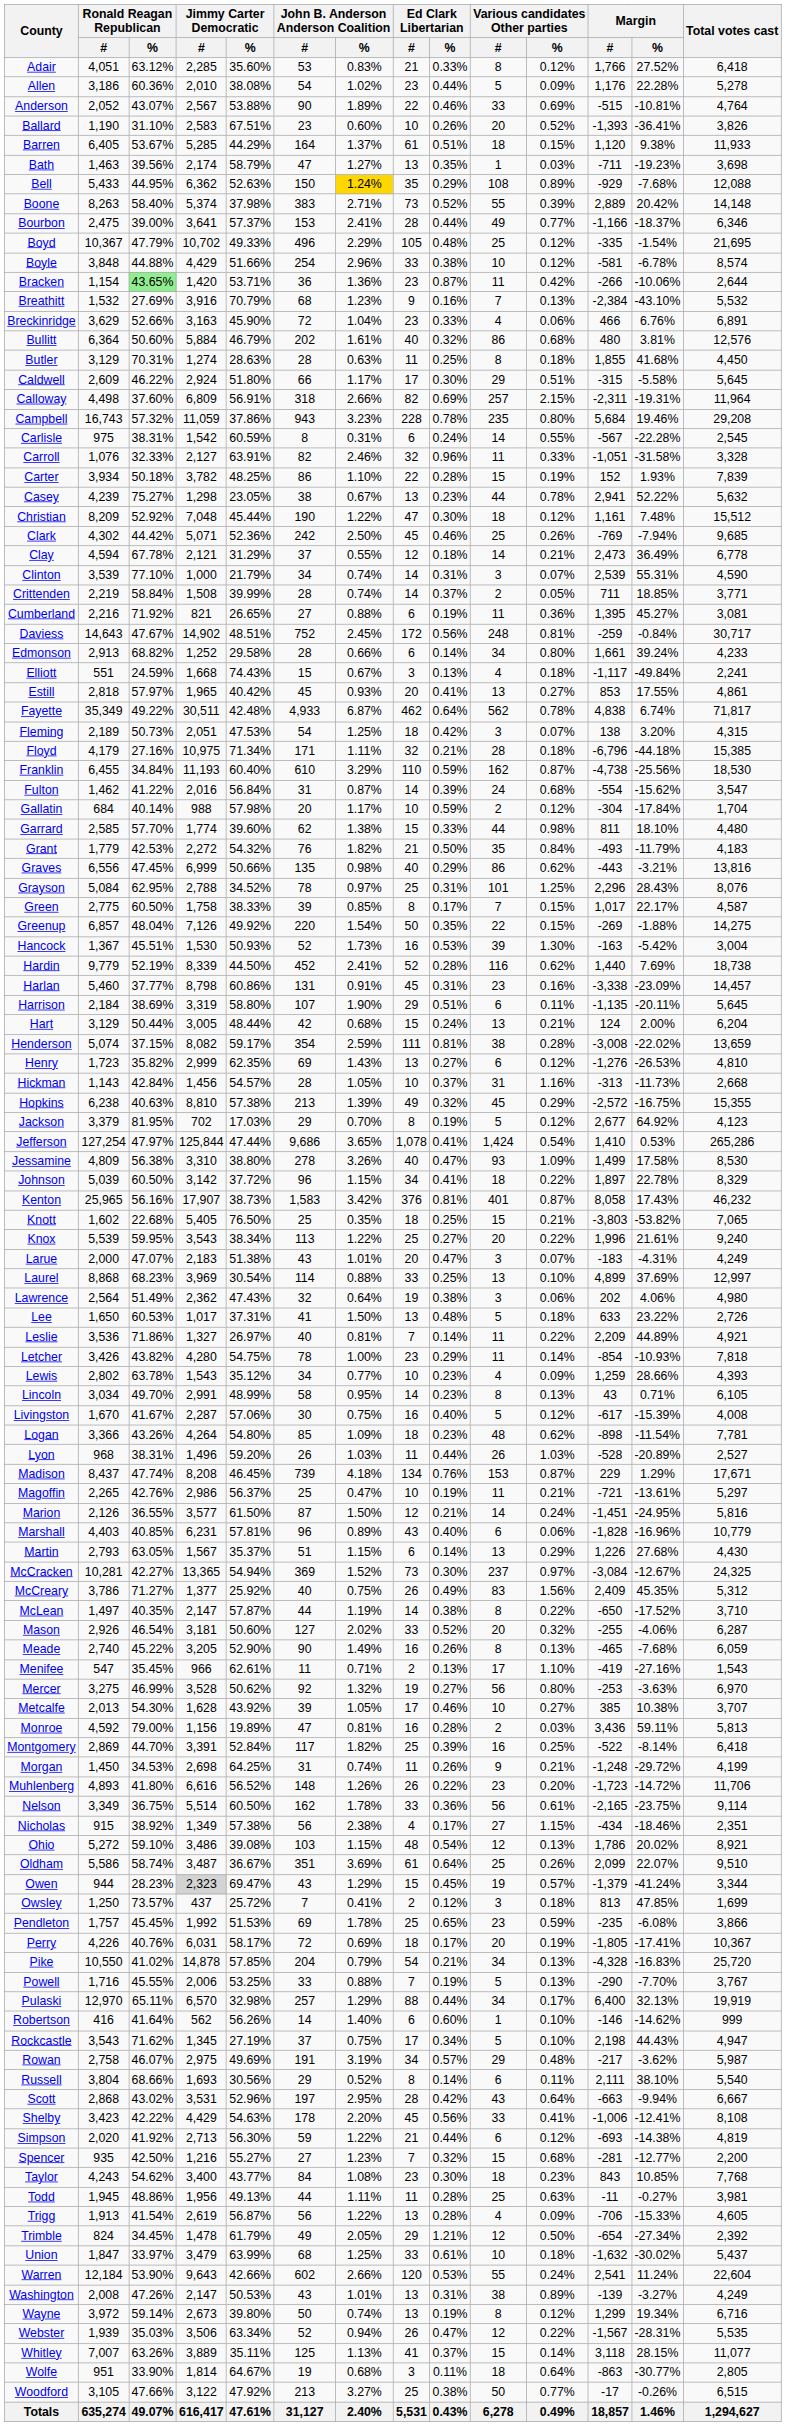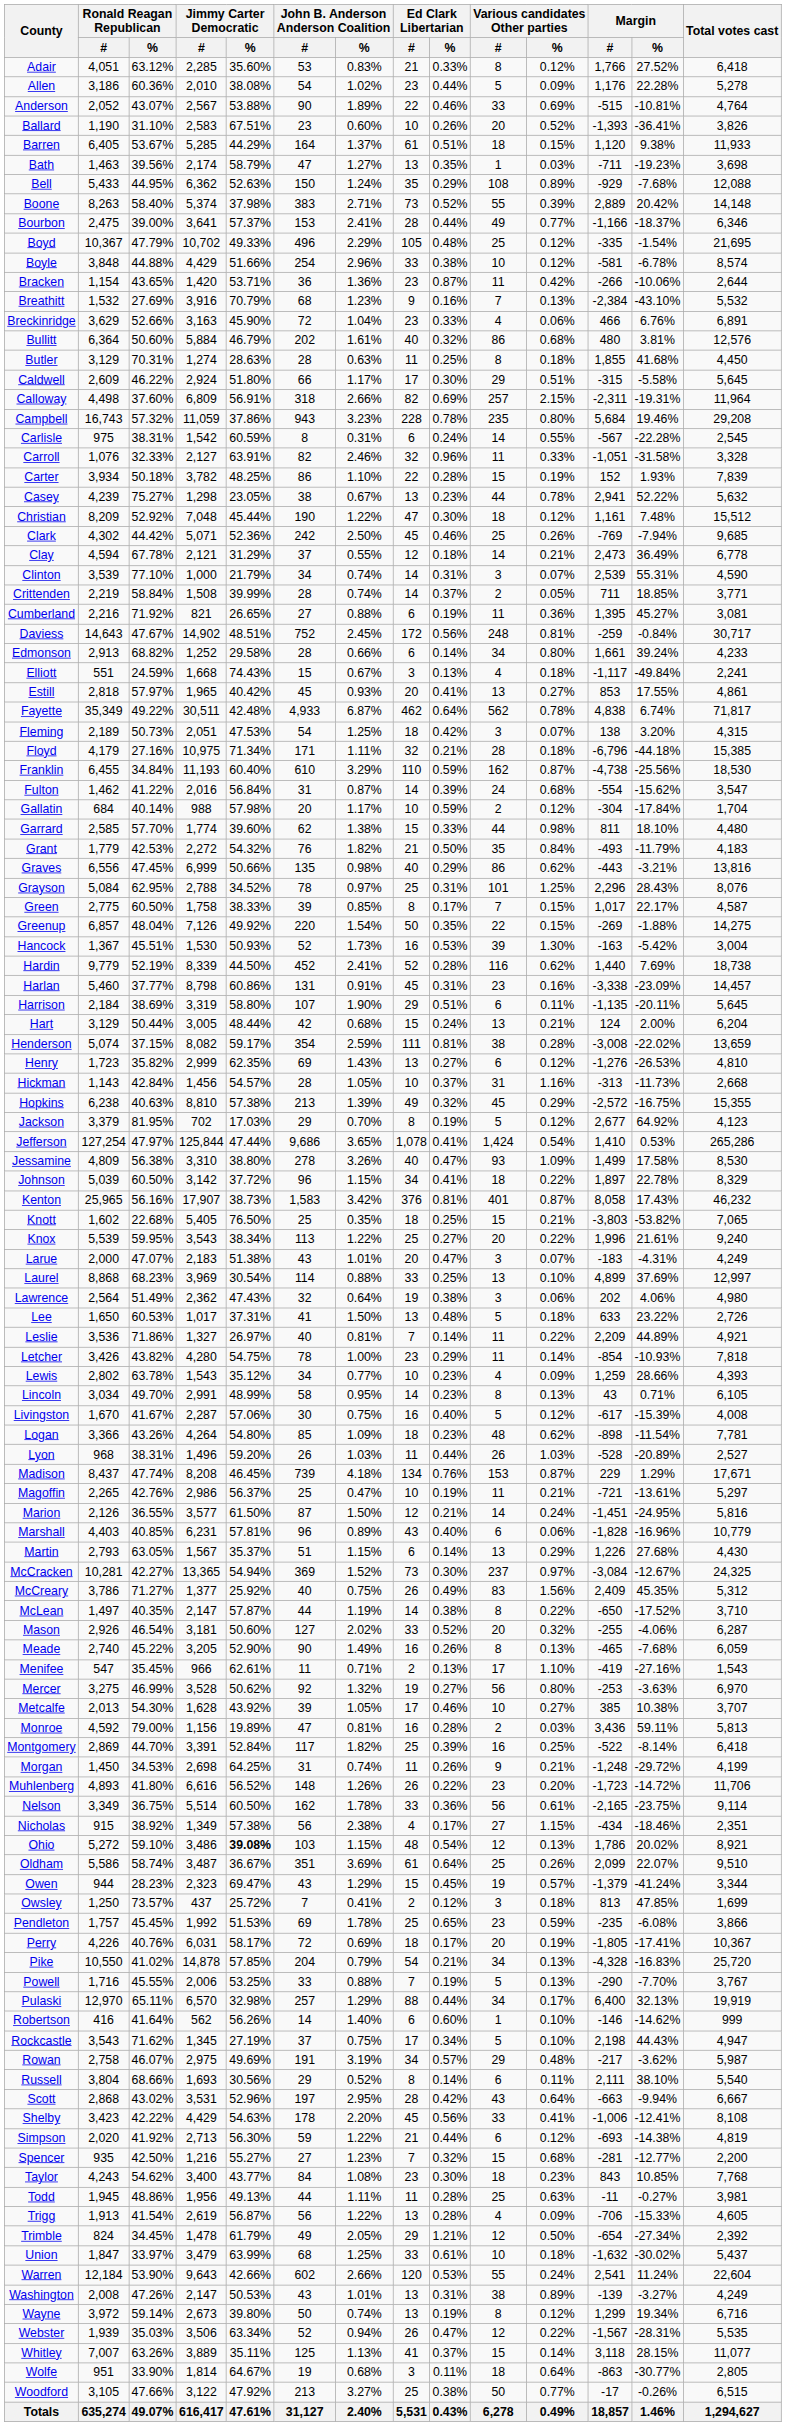(364, 184) gold background -> (364, 184) no background
(152, 282) lightgreen background -> (152, 282) no background
(250, 1845) normal -> (250, 1845) bold
(201, 1884) lightgrey background -> (201, 1884) no background
